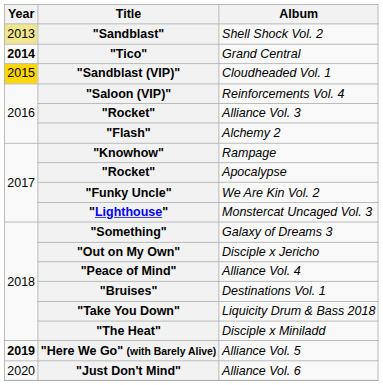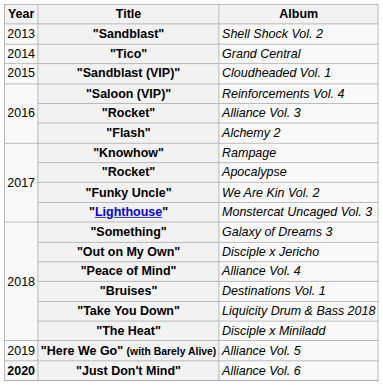(21, 34) khaki background -> (21, 34) no background
(21, 53) bold -> (21, 53) normal
(21, 73) gold background -> (21, 73) no background
(21, 350) bold -> (21, 350) normal
(21, 370) normal -> (21, 370) bold
